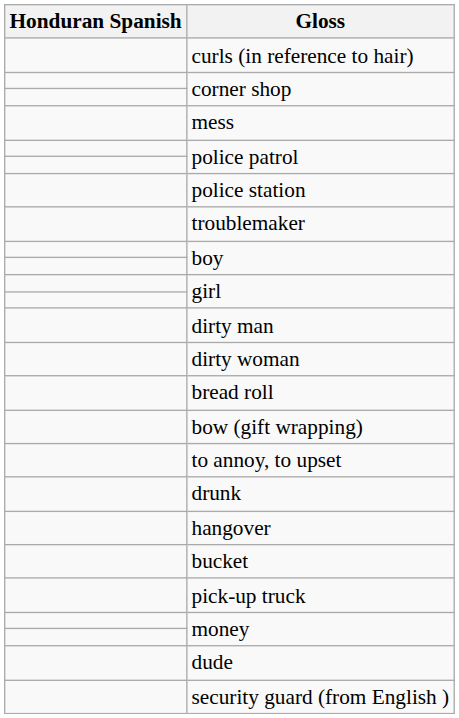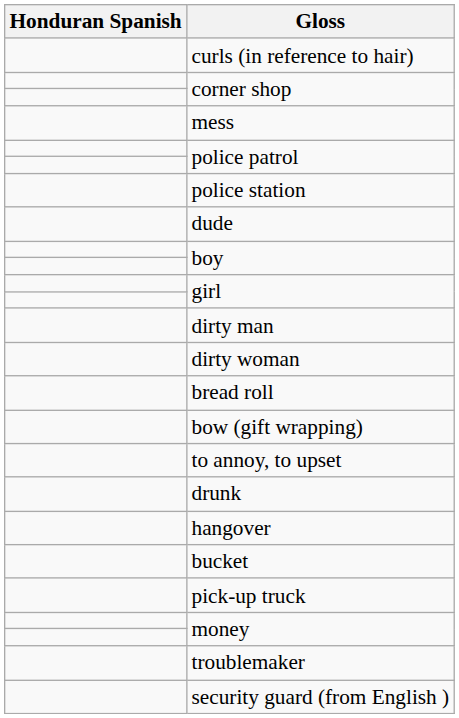(248, 223) troublemaker -> (212, 223) dude
(212, 662) dude -> (248, 662) troublemaker
